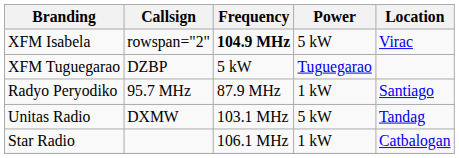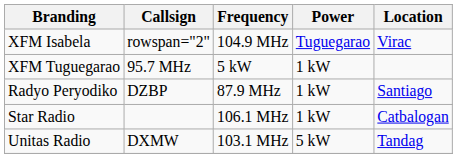(254, 41) bold -> (253, 41) normal
(315, 41) 5 kW -> (333, 41) Tuguegarao
(147, 66) DZBP -> (159, 66) 95.7 MHz
(335, 66) Tuguegarao -> (313, 66) 1 kW
(159, 91) 95.7 MHz -> (147, 91) DZBP
rows swapped: (41, 141) <-> (49, 116)
